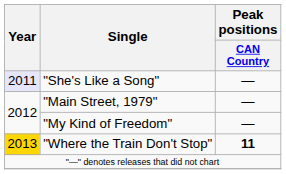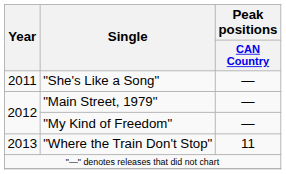(22, 81) lavender background -> (22, 81) no background
(22, 144) gold background -> (22, 144) no background
(248, 144) bold -> (248, 144) normal
